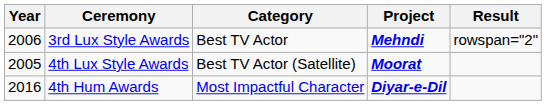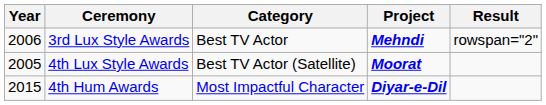(25, 87) 2016 -> (25, 87) 2015
